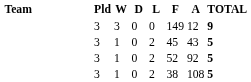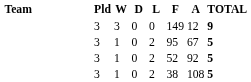(172, 42) 45 -> (172, 42) 95
(193, 42) 43 -> (193, 42) 67
